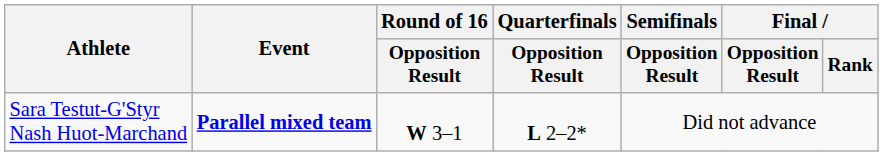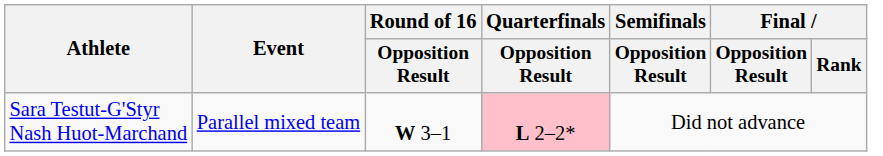(284, 122) bold -> (278, 122) normal
(557, 134) no background -> (546, 134) pink background
